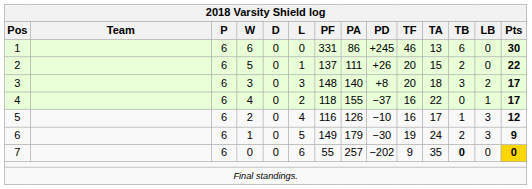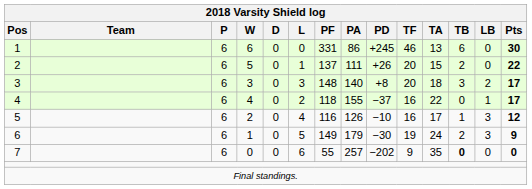(514, 153) gold background -> (514, 153) no background
